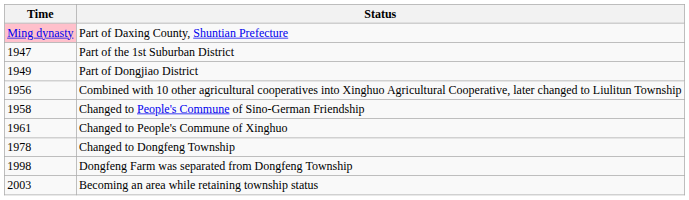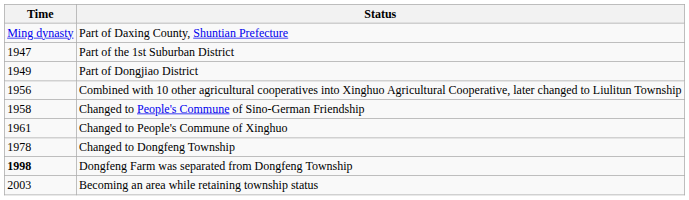(40, 33) pink background -> (40, 33) no background
(19, 166) normal -> (19, 166) bold
